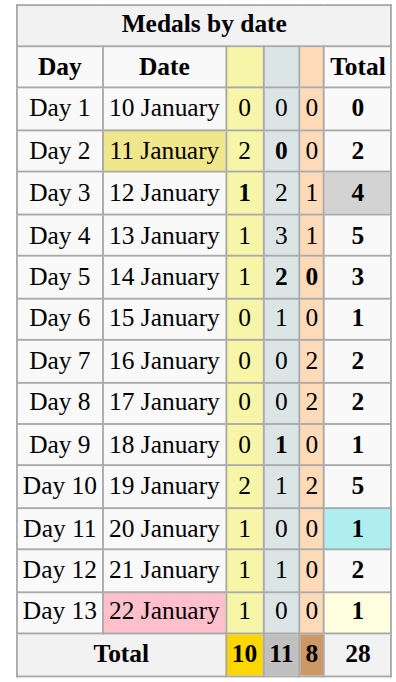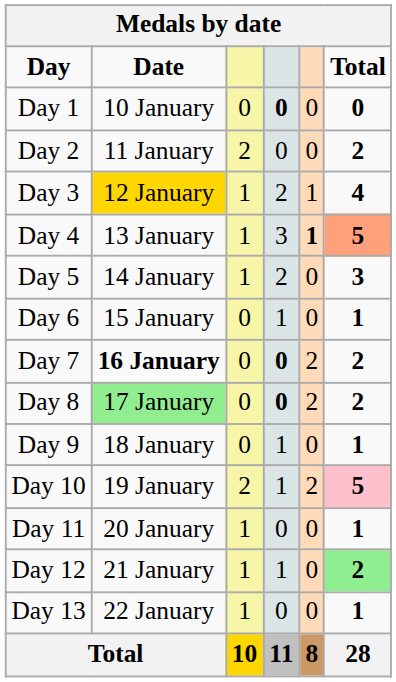(281, 108) normal -> (281, 108) bold
(164, 150) khaki background -> (159, 150) no background
(281, 150) bold -> (281, 150) normal
(164, 192) no background -> (159, 192) gold background
(245, 192) bold -> (245, 192) normal
(358, 192) lightgrey background -> (358, 192) no background
(312, 234) normal -> (312, 234) bold
(358, 234) no background -> (358, 234) lightsalmon background
(281, 276) bold -> (281, 276) normal
(312, 276) bold -> (312, 276) normal
(164, 360) normal -> (159, 360) bold
(281, 360) normal -> (281, 360) bold
(164, 402) no background -> (159, 402) lightgreen background
(281, 402) normal -> (281, 402) bold
(281, 444) bold -> (281, 444) normal
(358, 486) no background -> (358, 486) pink background
(358, 528) paleturquoise background -> (358, 528) no background
(358, 570) no background -> (358, 570) lightgreen background
(164, 612) pink background -> (159, 612) no background
(358, 612) lightyellow background -> (358, 612) no background
